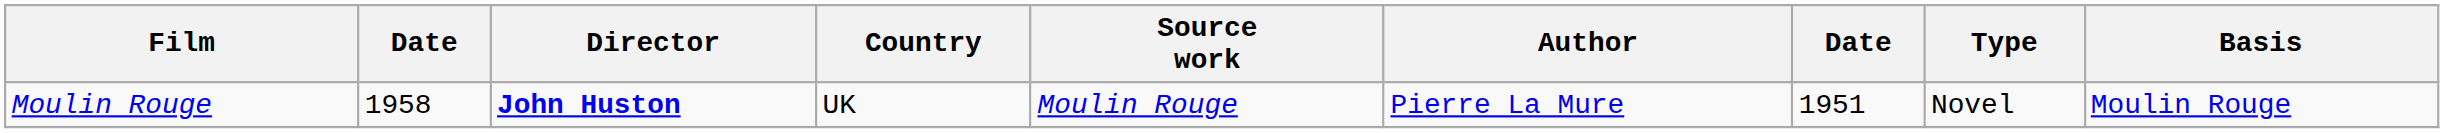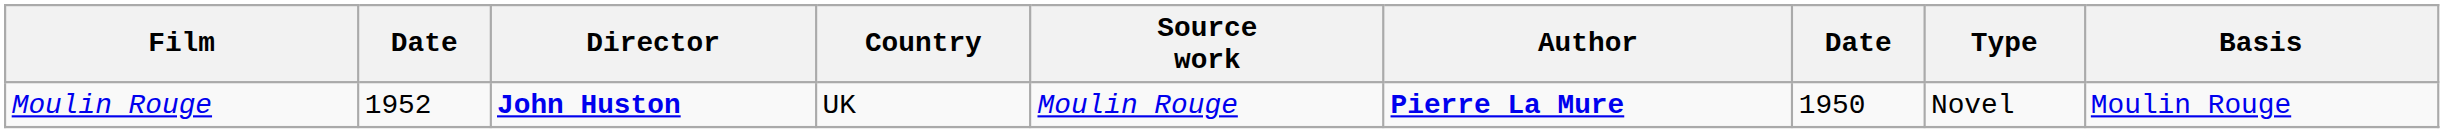(398, 105) 1958 -> (398, 105) 1952
(1507, 105) normal -> (1507, 105) bold
(1832, 105) 1951 -> (1832, 105) 1950
